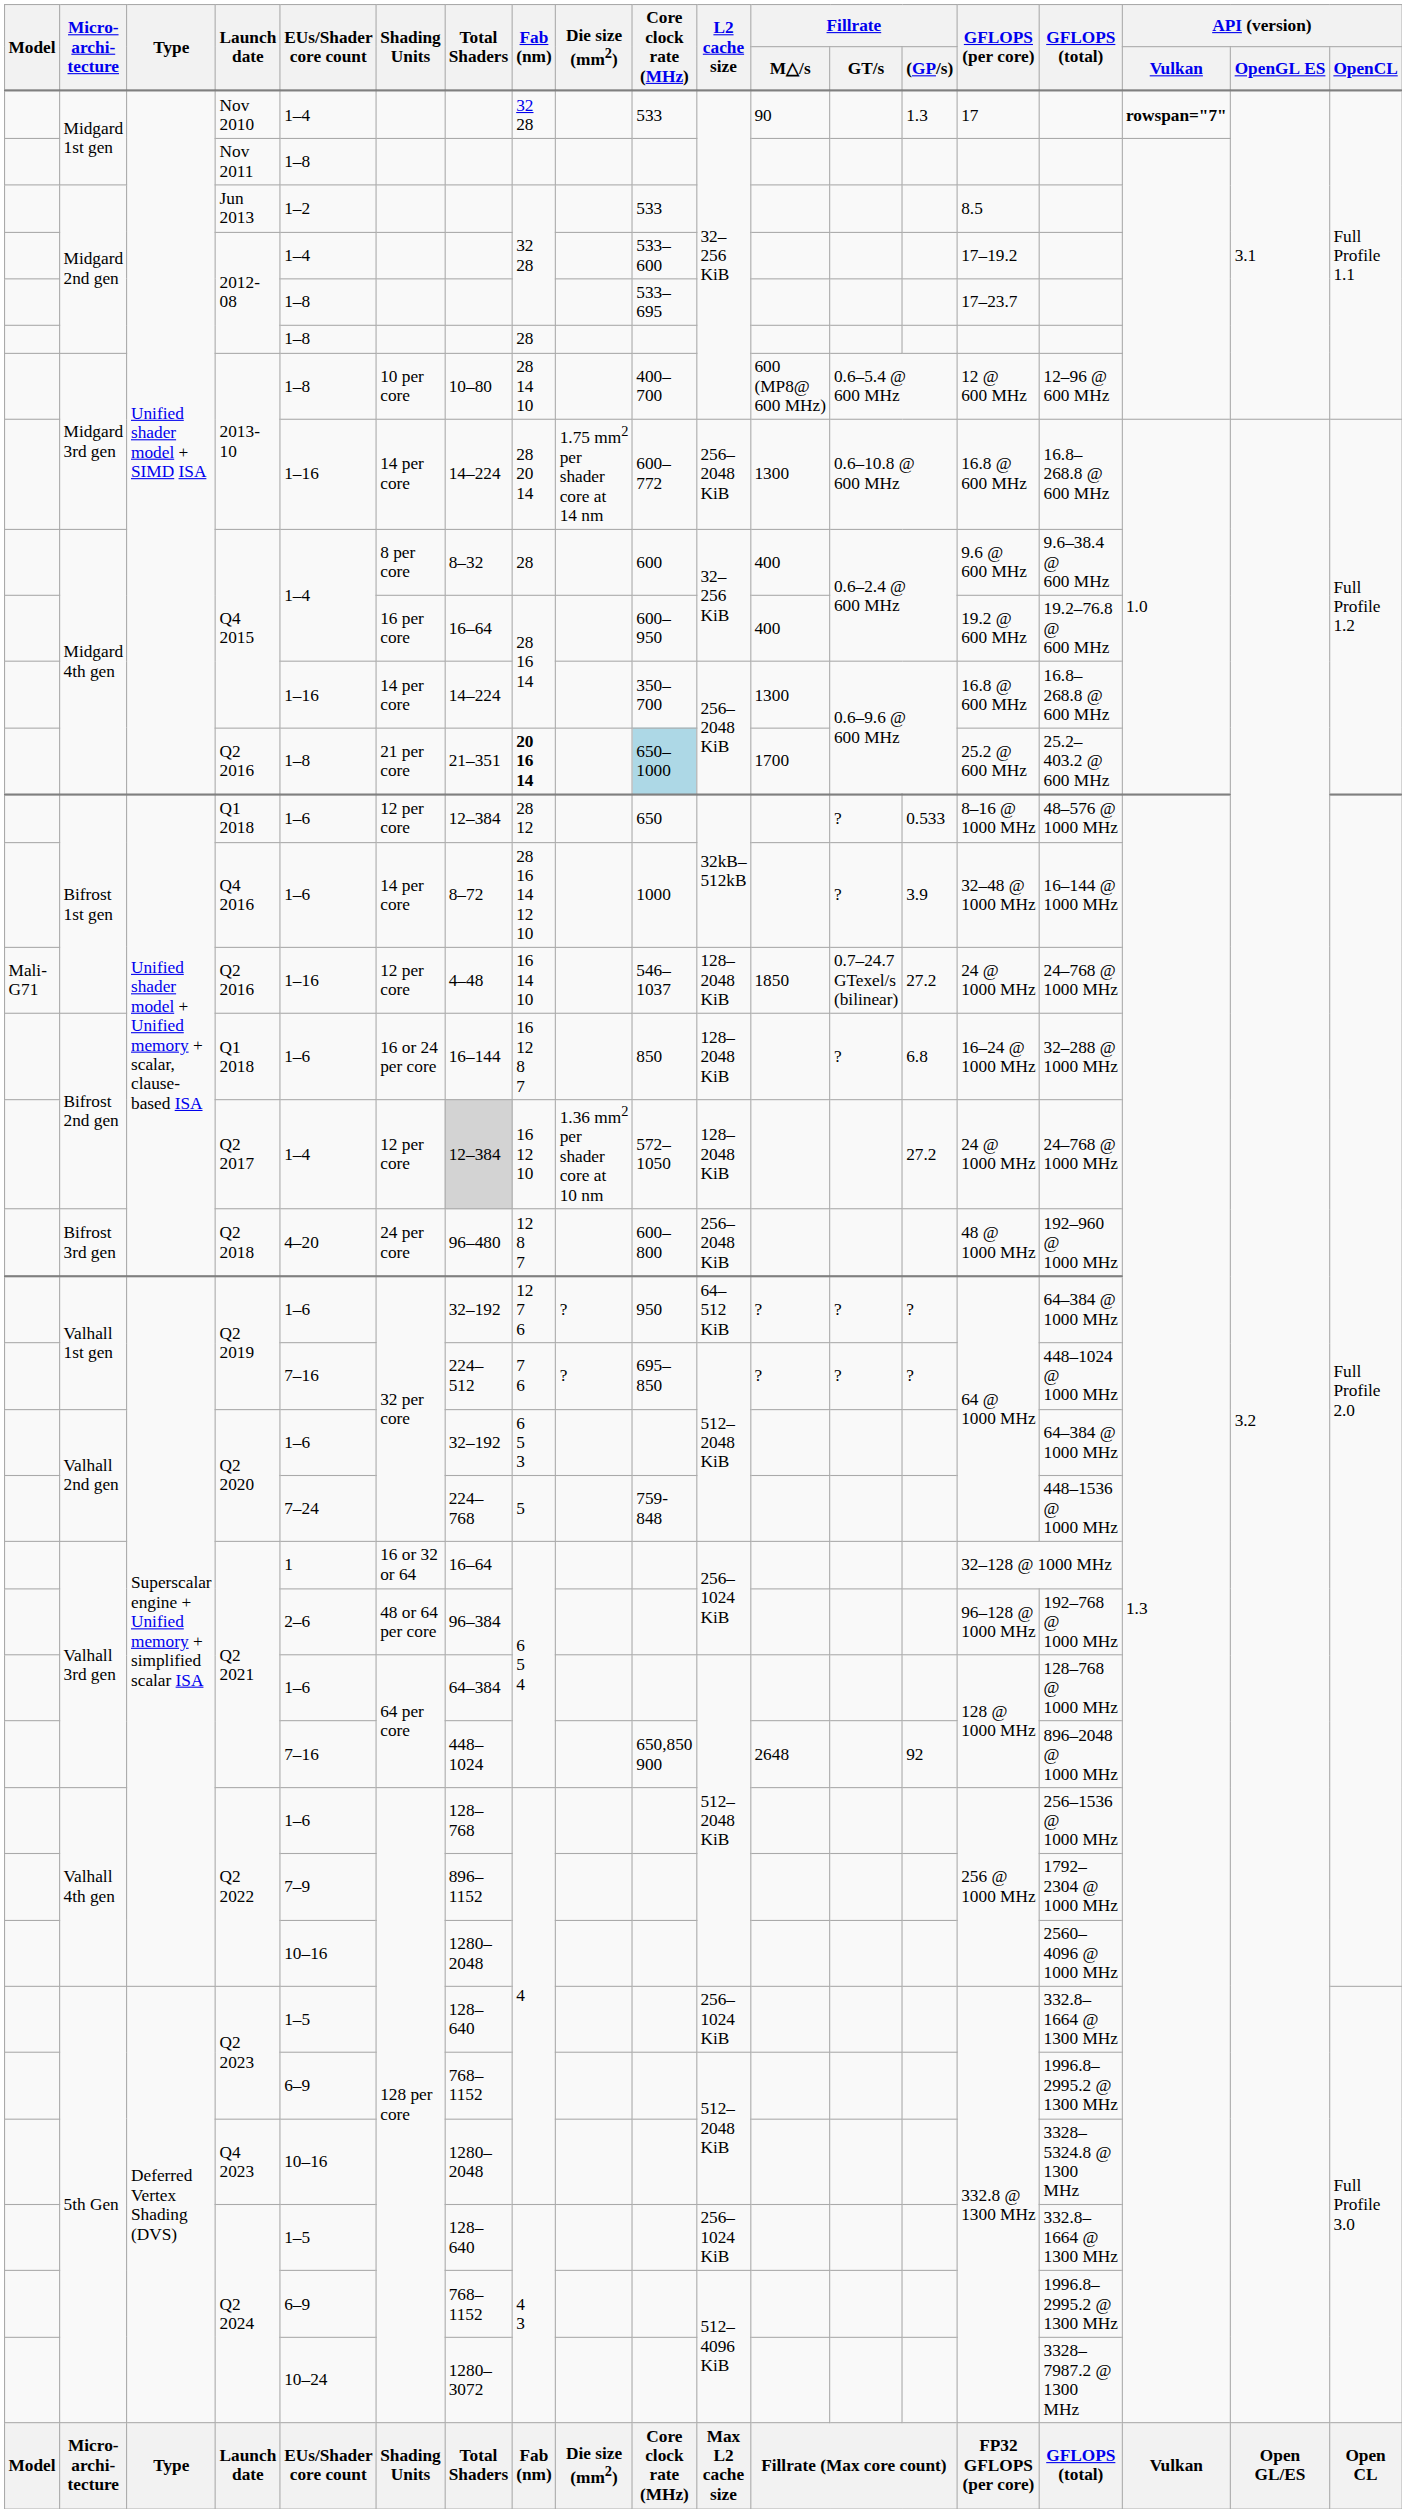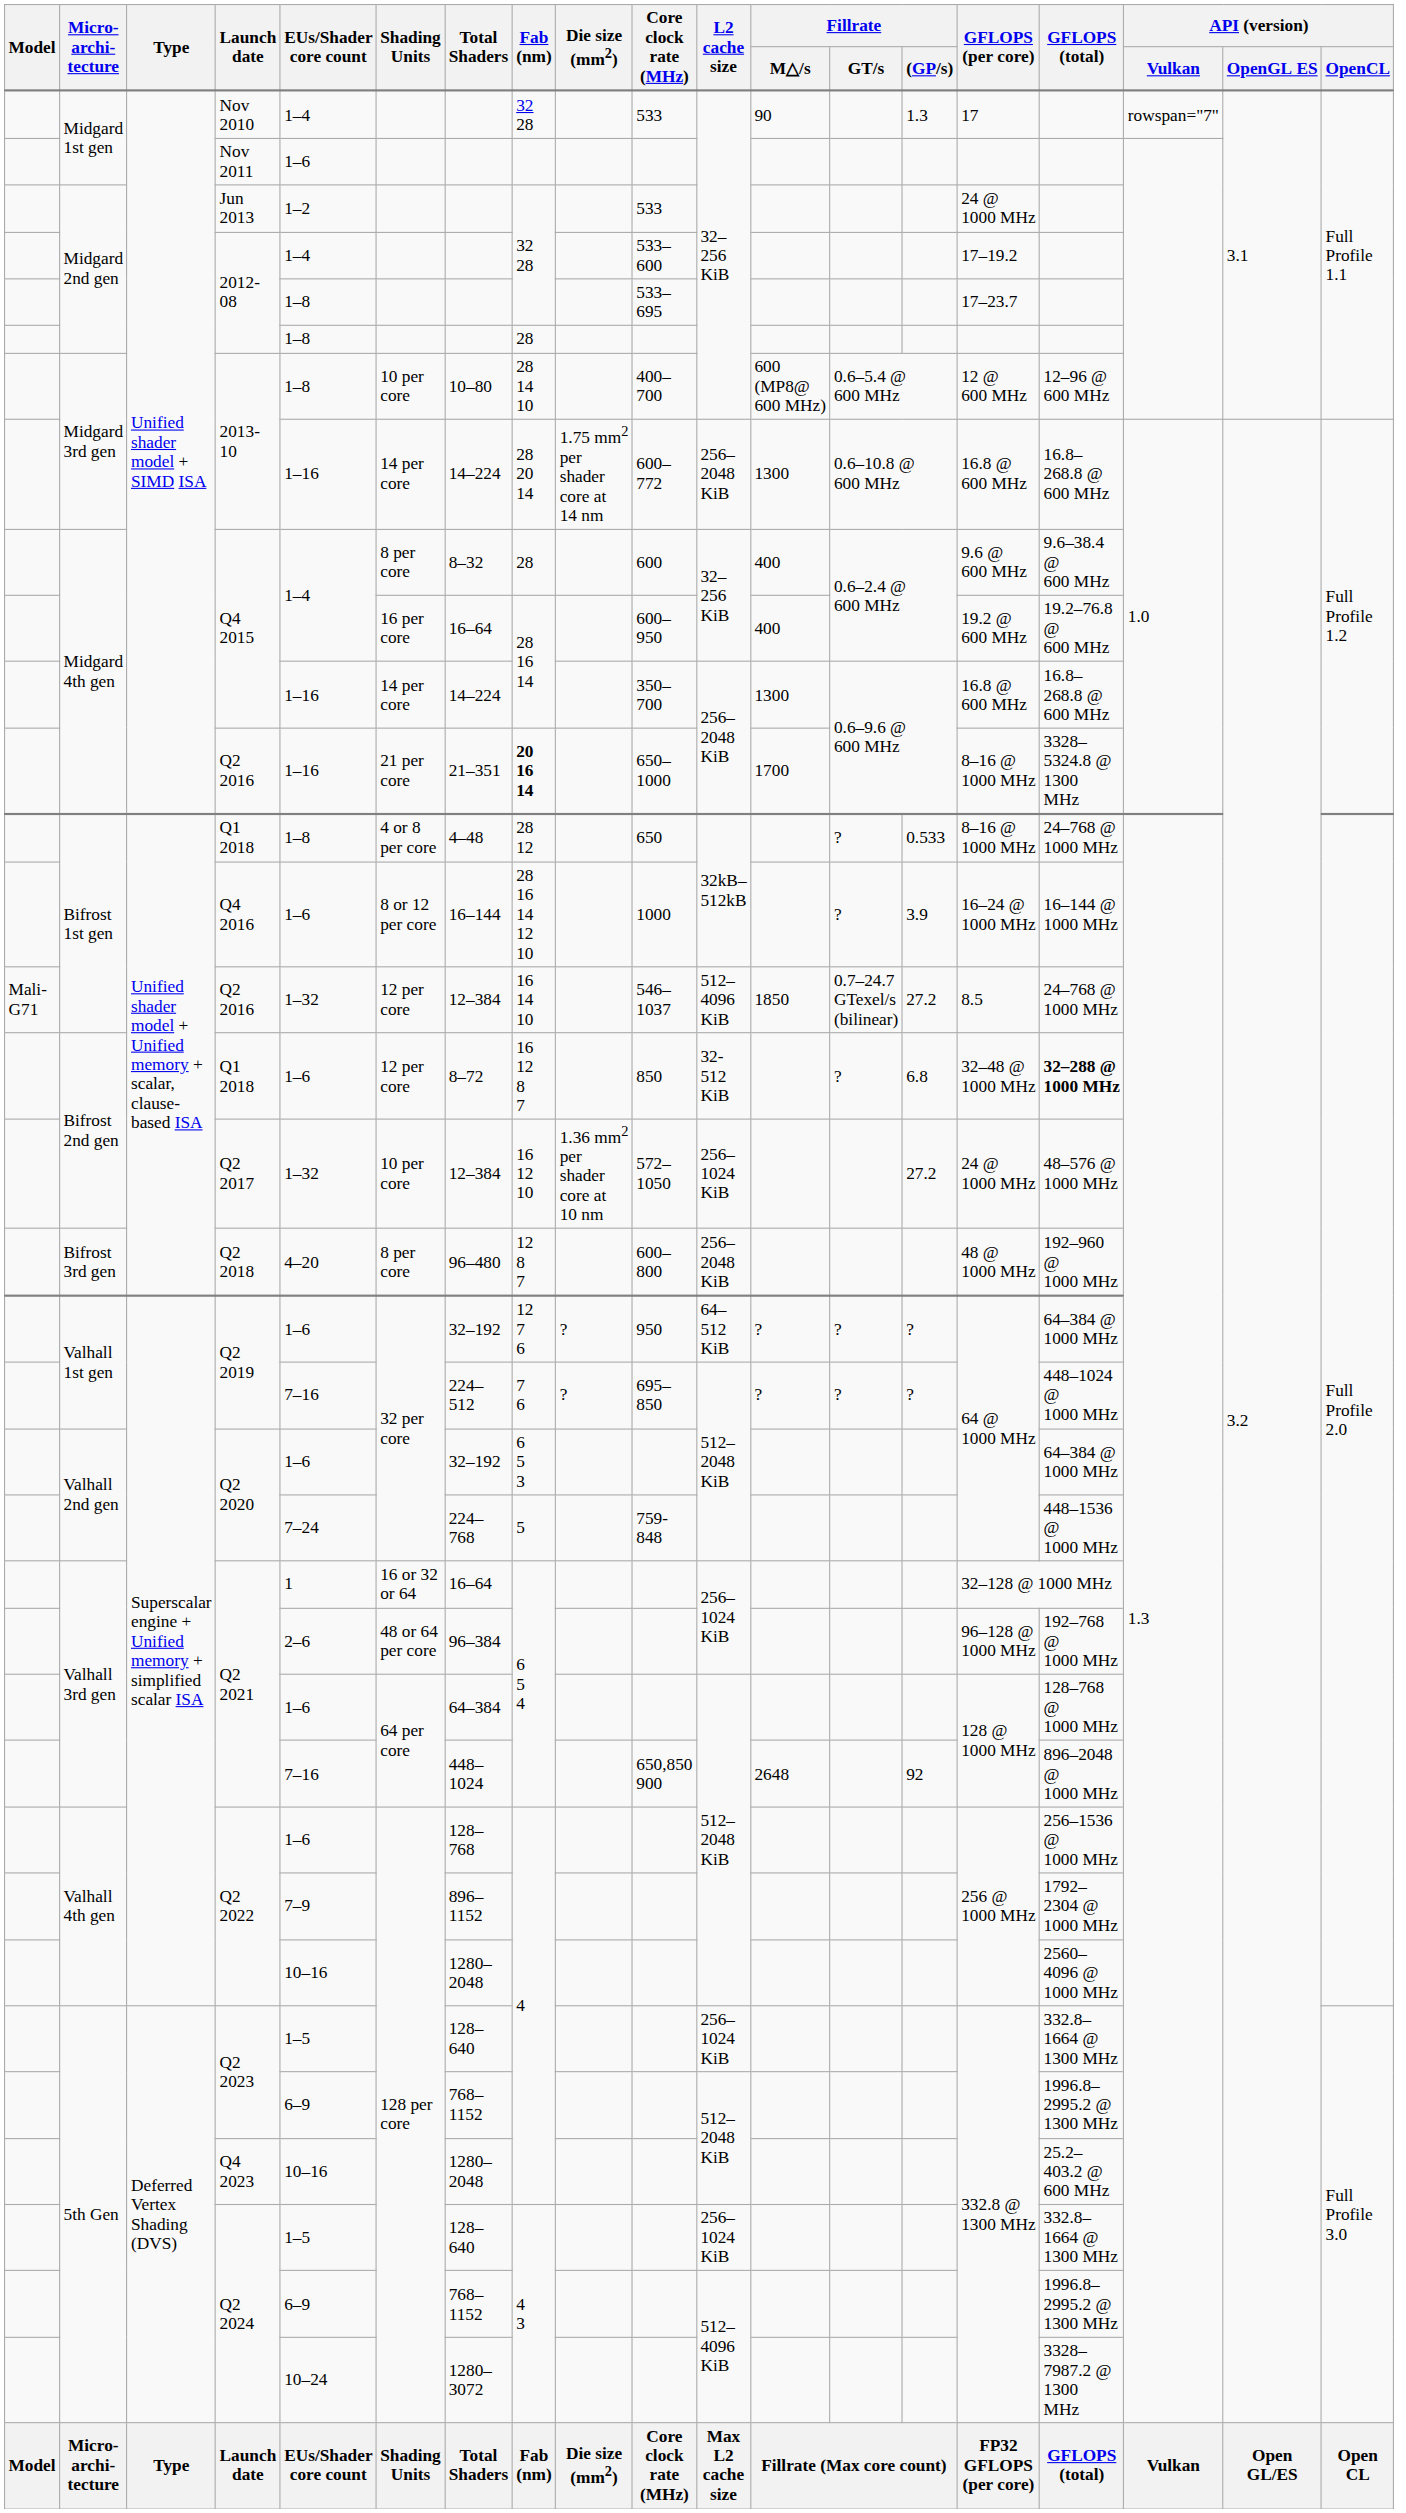(1176, 114) bold -> (1173, 114) normal
(297, 161) 1–8 -> (297, 161) 1–6
(972, 208) 8.5 -> (998, 208) 24 @ 1000 MHz
(297, 761) 1–8 -> (301, 770) 1–16
(654, 761) lightblue background -> (654, 770) no background
(994, 761) 25.2 @ 600 MHz -> (998, 770) 8–16 @ 1000 MHz
(1076, 761) 25.2–403.2 @ 600 MHz -> (1077, 770) 3328–5324.8 @ 1300 MHz
(297, 818) 1–6 -> (297, 838) 1–8
(402, 818) 12 per core -> (408, 838) 4 or 8 per core
(475, 818) 12–384 -> (466, 838) 4–48
(1081, 818) 48–576 @ 1000 MHz -> (1081, 838) 24–768 @ 1000 MHz
(402, 894) 14 per core -> (408, 914) 8 or 12 per core
(466, 894) 8–72 -> (475, 914) 16–144
(998, 894) 32–48 @ 1000 MHz -> (998, 914) 16–24 @ 1000 MHz
(301, 980) 1–16 -> (301, 999) 1–32
(466, 980) 4–48 -> (475, 999) 12–384
(718, 980) 128–2048 KiB -> (718, 999) 512–4096 KiB
(998, 980) 24 @ 1000 MHz -> (972, 999) 8.5
(409, 1056) 16 or 24 per core -> (402, 1075) 12 per core
(475, 1056) 16–144 -> (466, 1075) 8–72
(718, 1056) 128–2048 KiB -> (715, 1075) 32-512 KiB
(998, 1056) 16–24 @ 1000 MHz -> (998, 1075) 32–48 @ 1000 MHz
(1081, 1056) normal -> (1082, 1075) bold
(297, 1154) 1–4 -> (301, 1173) 1–32
(402, 1154) 12 per core -> (402, 1173) 10 per core
(475, 1154) lightgrey background -> (475, 1173) no background
(718, 1154) 128–2048 KiB -> (718, 1173) 256–1024 KiB
(1081, 1154) 24–768 @ 1000 MHz -> (1081, 1173) 48–576 @ 1000 MHz
(402, 1242) 24 per core -> (398, 1261) 8 per core
(1077, 2161) 3328–5324.8 @ 1300 MHz -> (1076, 2171) 25.2–403.2 @ 600 MHz
